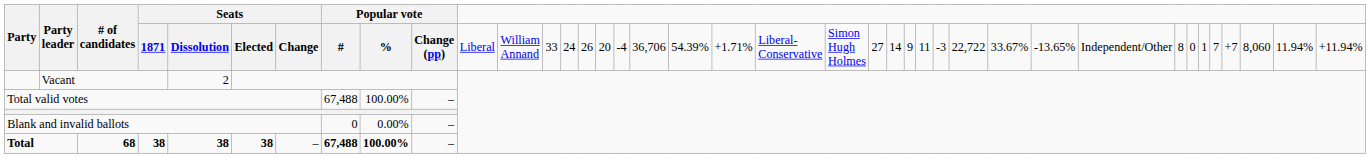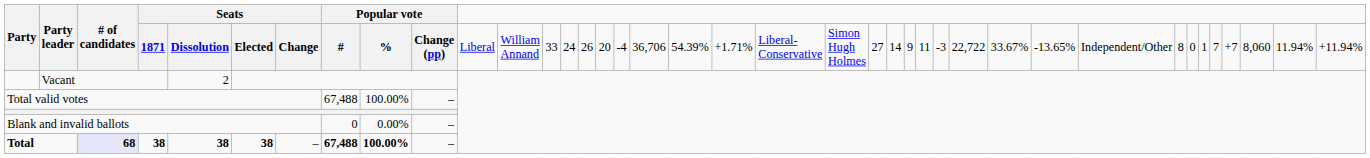(129, 143) no background -> (129, 143) lavender background
